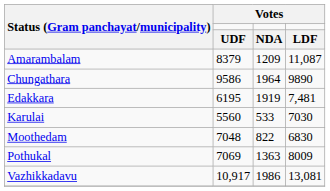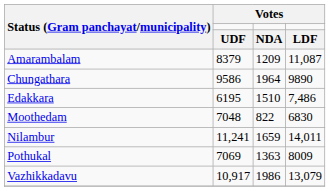(268, 98) 1919 -> (268, 98) 1510
(302, 98) 7,481 -> (302, 98) 7,486
- row: (26, 117)
+ row: (31, 137)
(305, 176) 13,081 -> (305, 176) 13,079
